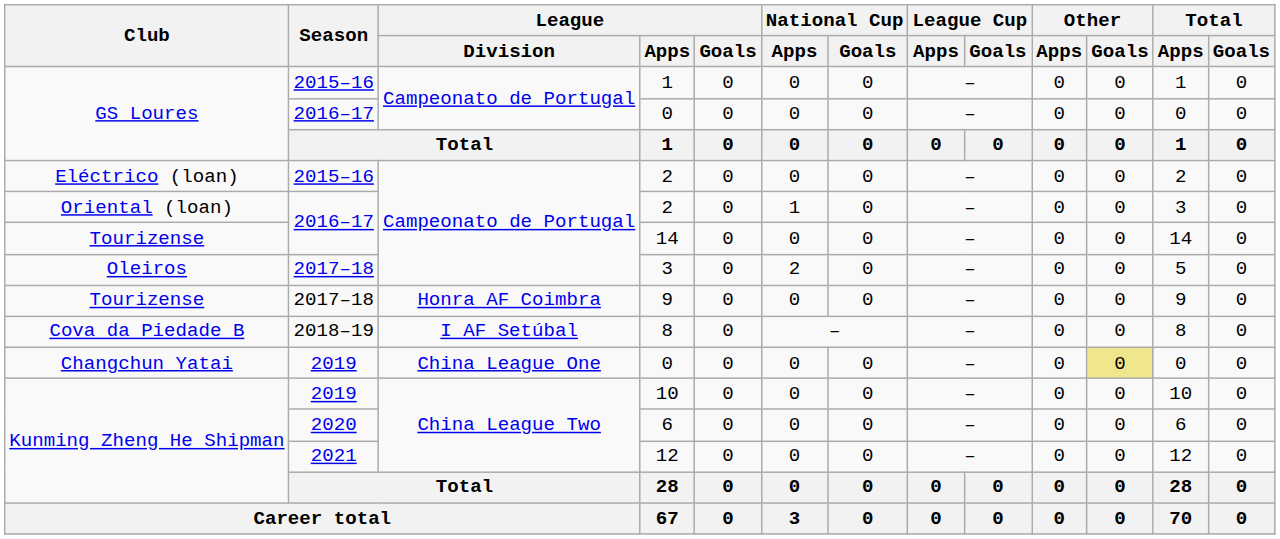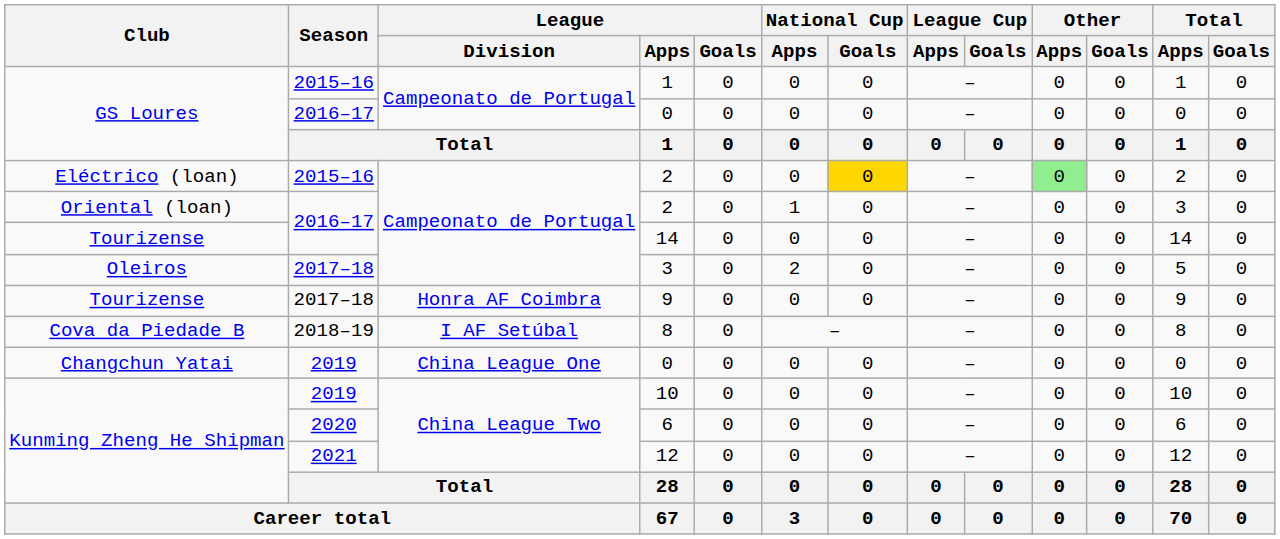(868, 176) no background -> (868, 176) gold background
(1059, 176) no background -> (1059, 176) lightgreen background
(1120, 363) khaki background -> (1120, 363) no background
